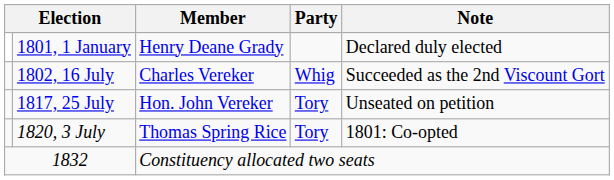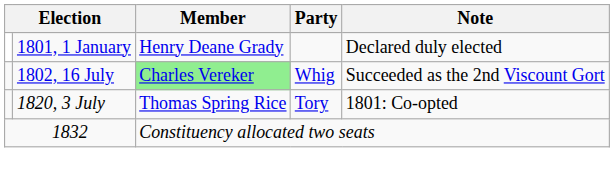(196, 75) no background -> (196, 75) lightgreen background
- row: (65, 103)
